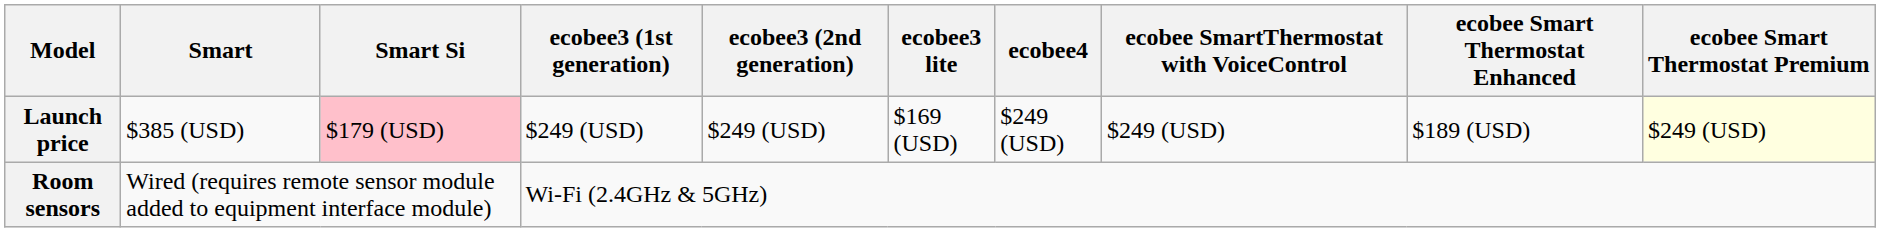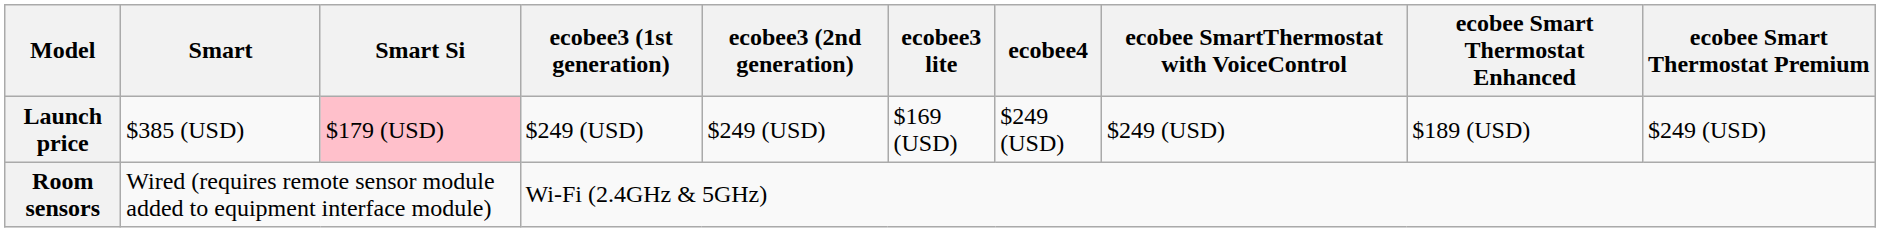(1707, 129) lightyellow background -> (1707, 129) no background
